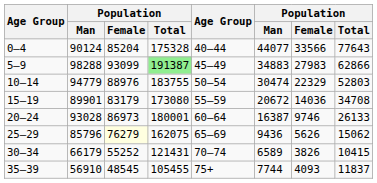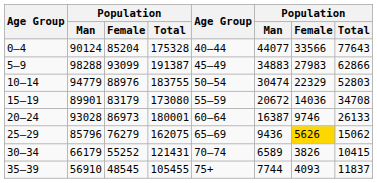(170, 65) lightgreen background -> (170, 65) no background
(123, 135) lightyellow background -> (123, 135) no background
(307, 135) no background -> (307, 135) gold background
